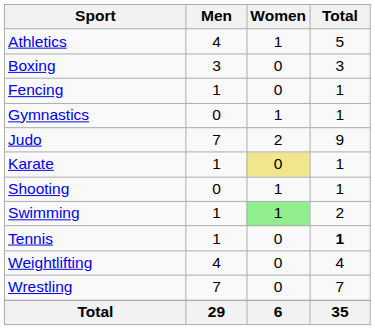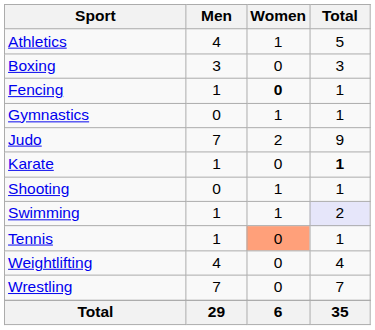(278, 90) normal -> (278, 90) bold
(278, 164) khaki background -> (278, 164) no background
(340, 164) normal -> (340, 164) bold
(278, 213) lightgreen background -> (278, 213) no background
(340, 213) no background -> (340, 213) lavender background
(278, 238) no background -> (278, 238) lightsalmon background
(340, 238) bold -> (340, 238) normal
